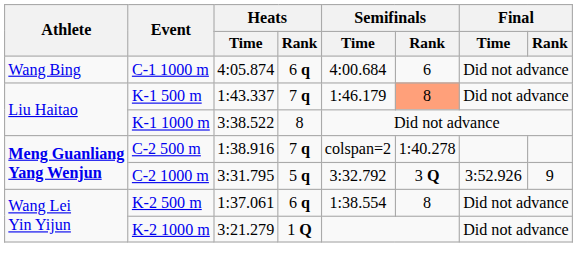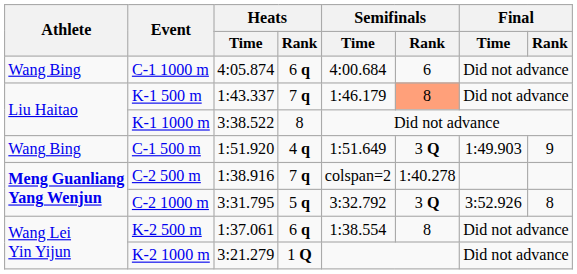+ row: (166, 149)
(550, 176) 9 -> (550, 202) 8
